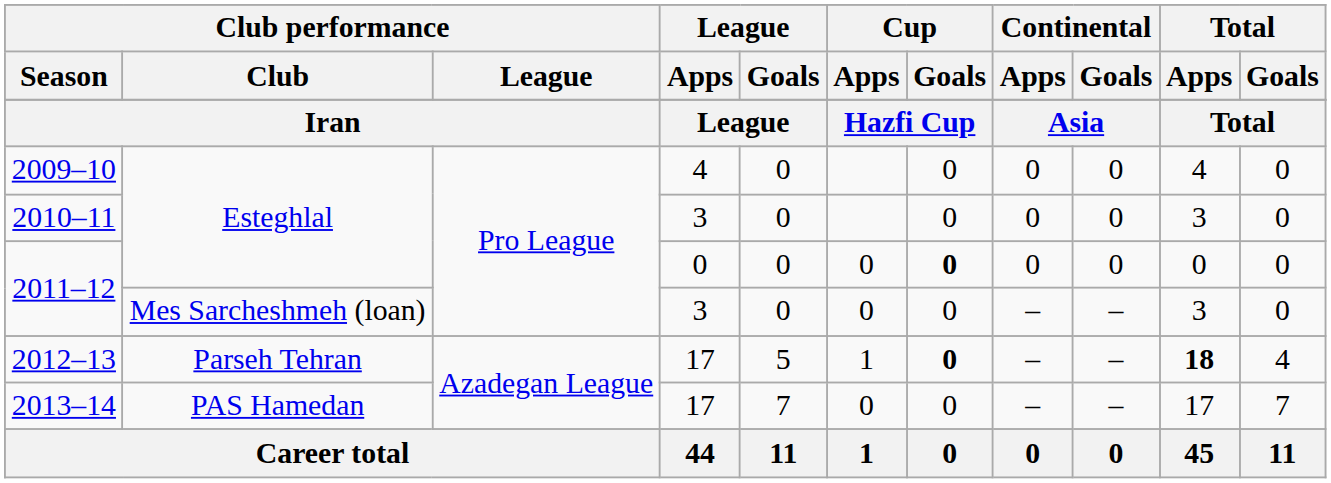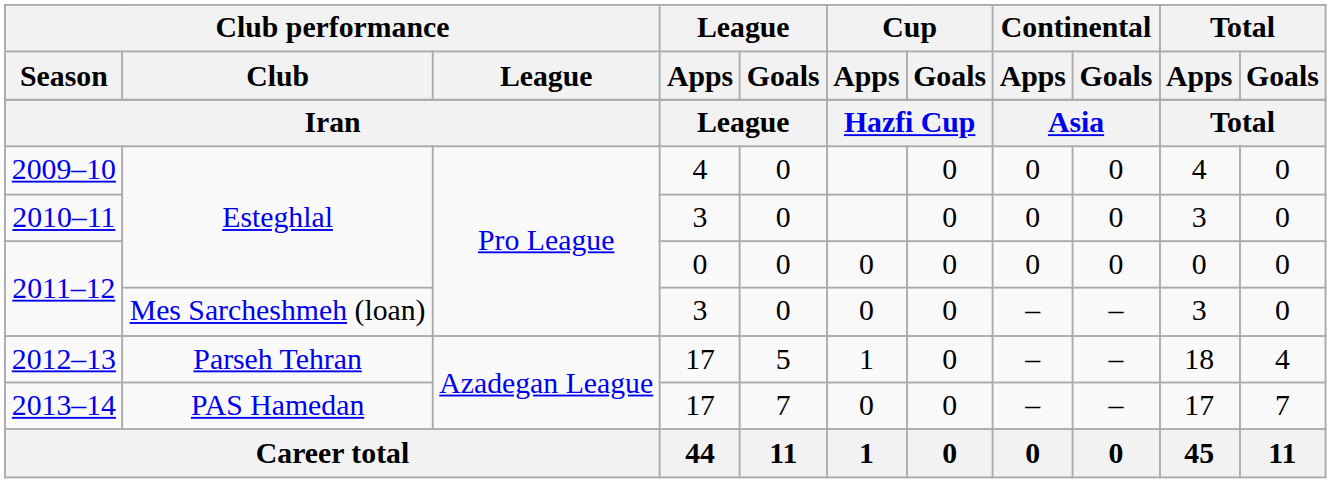(950, 264) bold -> (950, 264) normal
(950, 358) bold -> (950, 358) normal
(1199, 358) bold -> (1199, 358) normal
